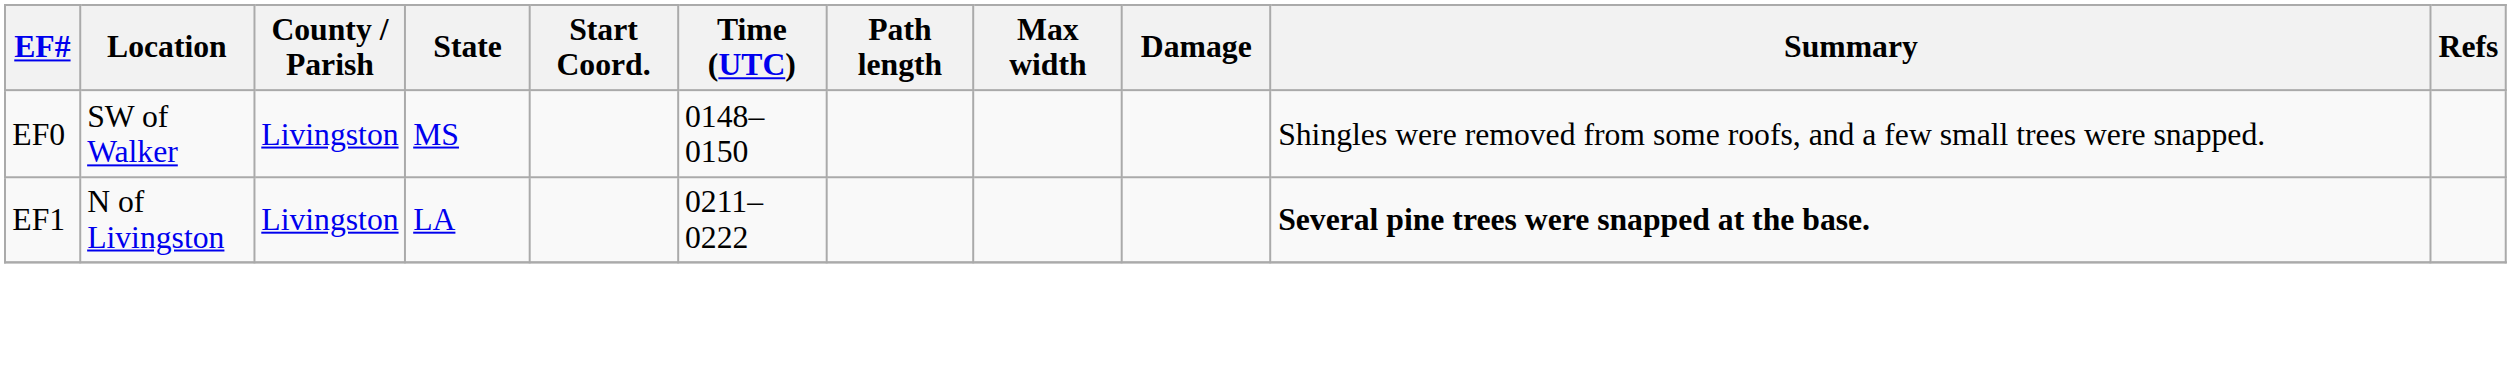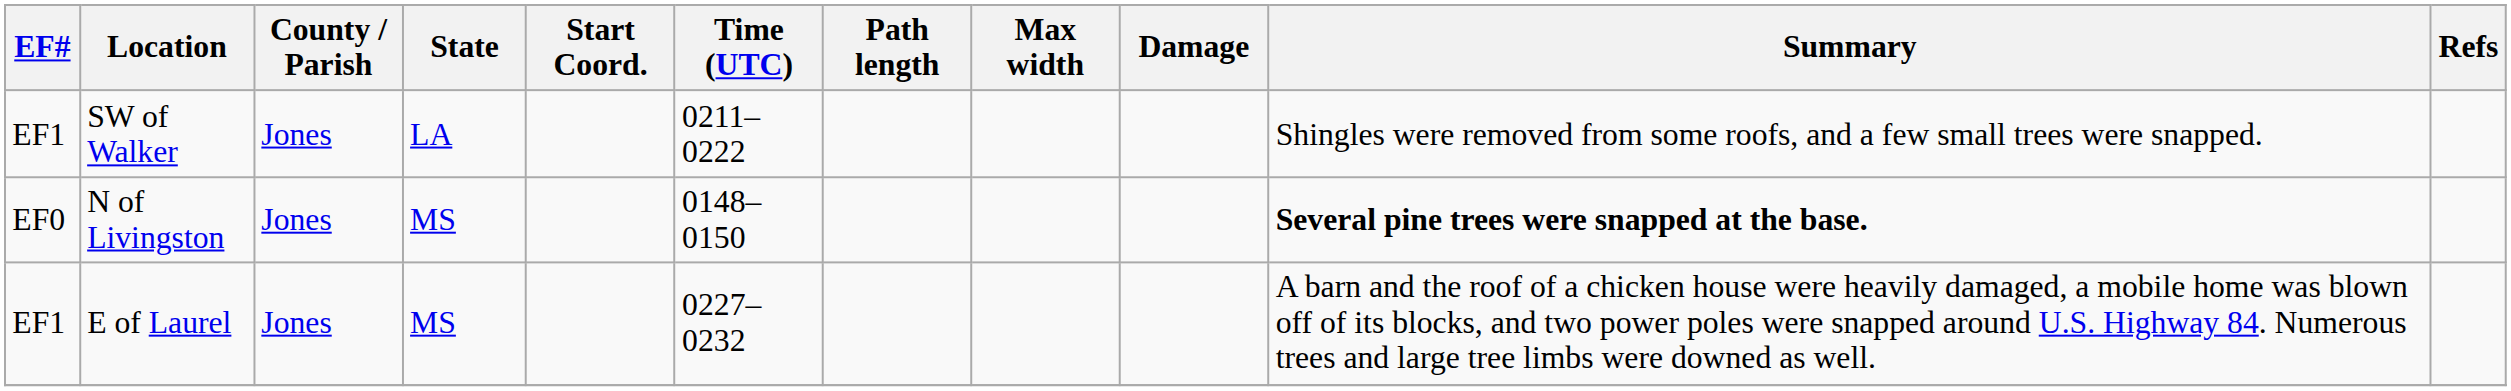(39, 133) EF0 -> (39, 133) EF1
(330, 133) Livingston -> (297, 133) Jones
(436, 133) MS -> (431, 133) LA
(725, 133) 0148–0150 -> (721, 133) 0211–0222
(39, 219) EF1 -> (39, 219) EF0
(330, 219) Livingston -> (297, 219) Jones
(434, 219) LA -> (433, 219) MS
(724, 219) 0211–0222 -> (722, 219) 0148–0150
+ row: (159, 322)
